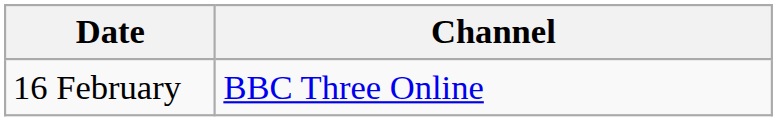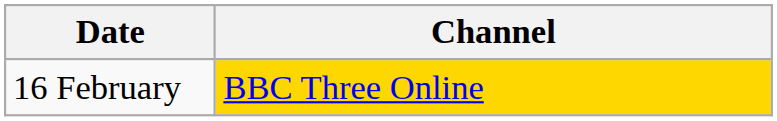(354, 86) no background -> (354, 86) gold background
